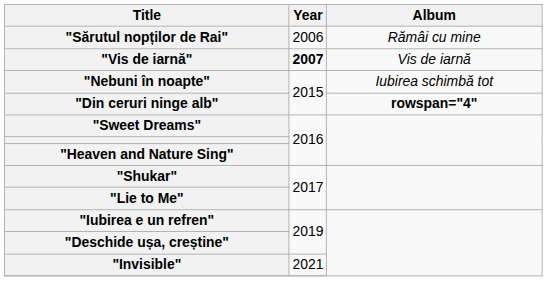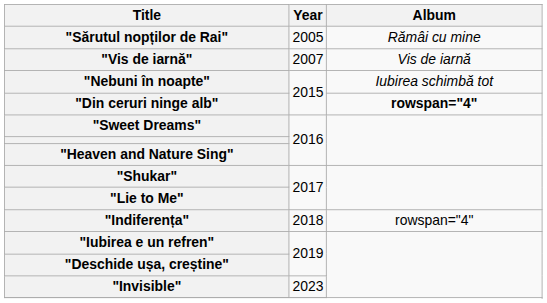(308, 37) 2006 -> (308, 37) 2005
(308, 59) bold -> (308, 59) normal
+ row: (147, 220)
(308, 264) 2021 -> (308, 286) 2023
